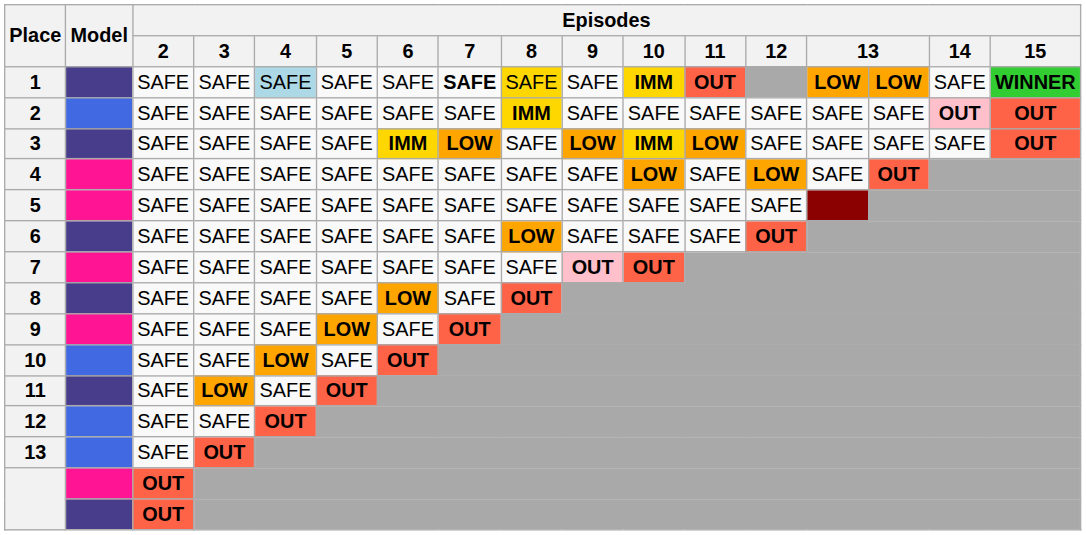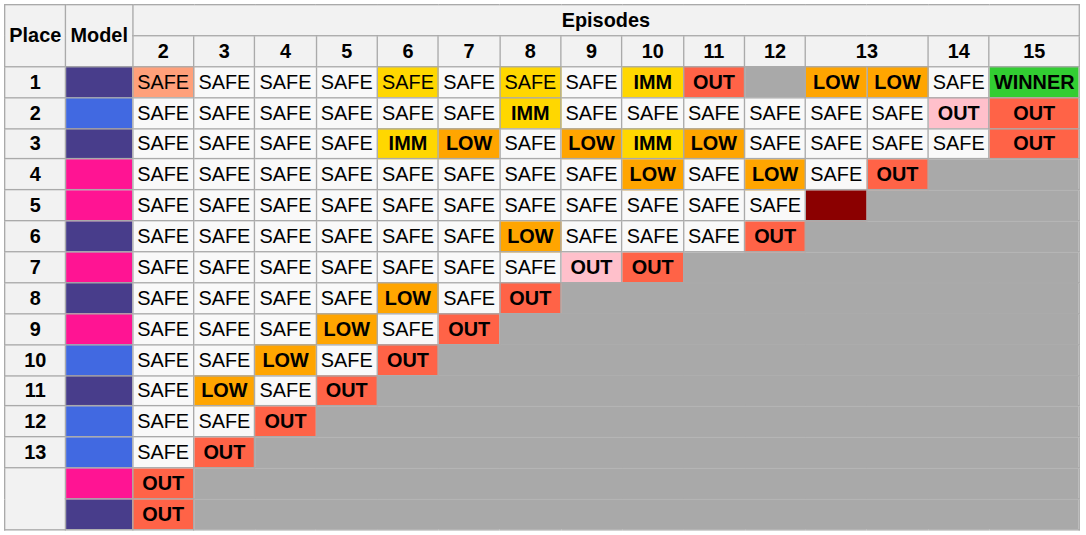(163, 82) no background -> (163, 82) lightsalmon background
(286, 82) lightblue background -> (286, 82) no background
(408, 82) no background -> (408, 82) gold background
(470, 82) bold -> (469, 82) normal
